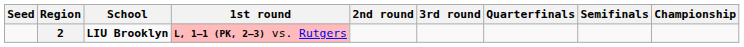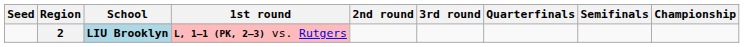(127, 33) no background -> (127, 33) lightblue background
